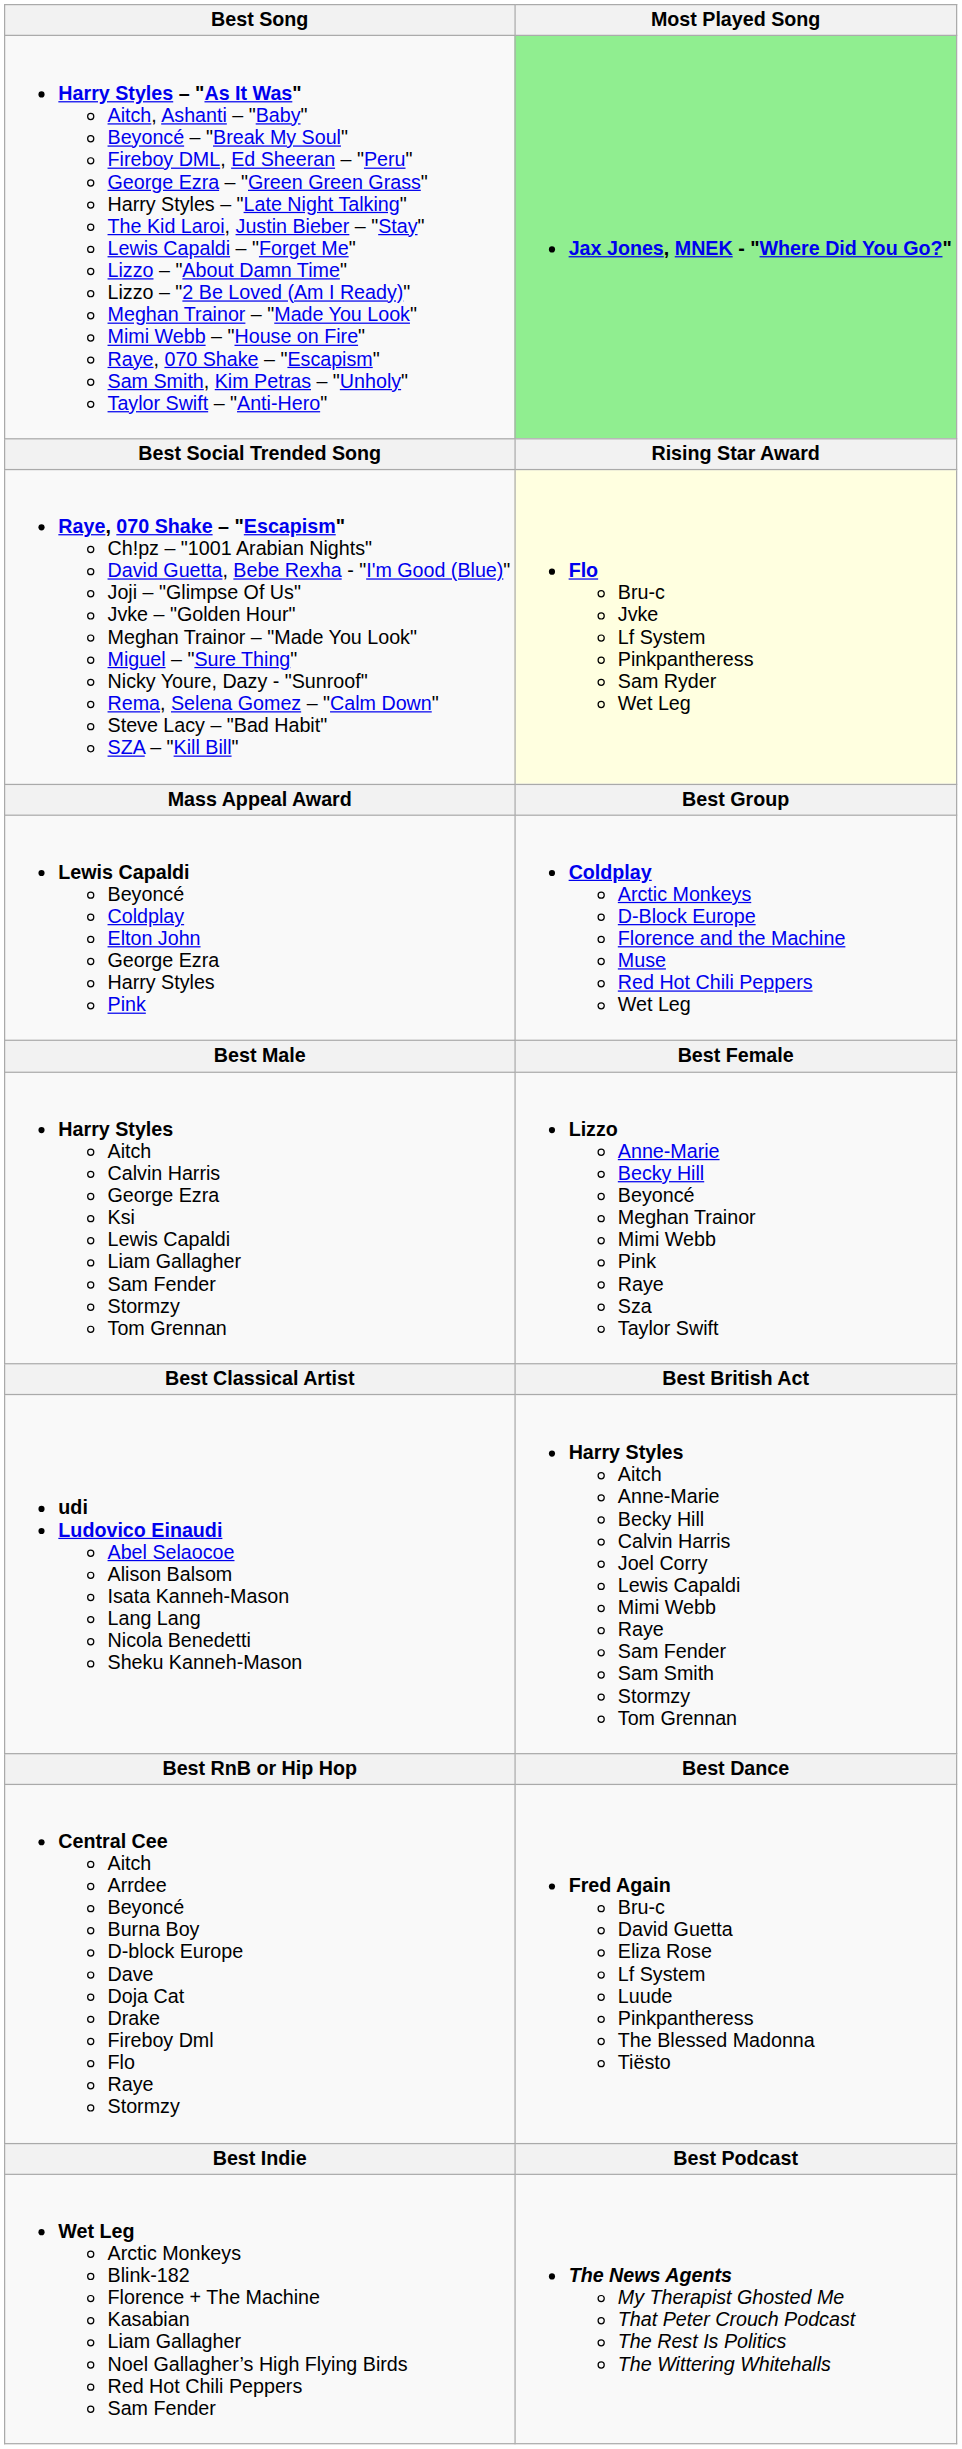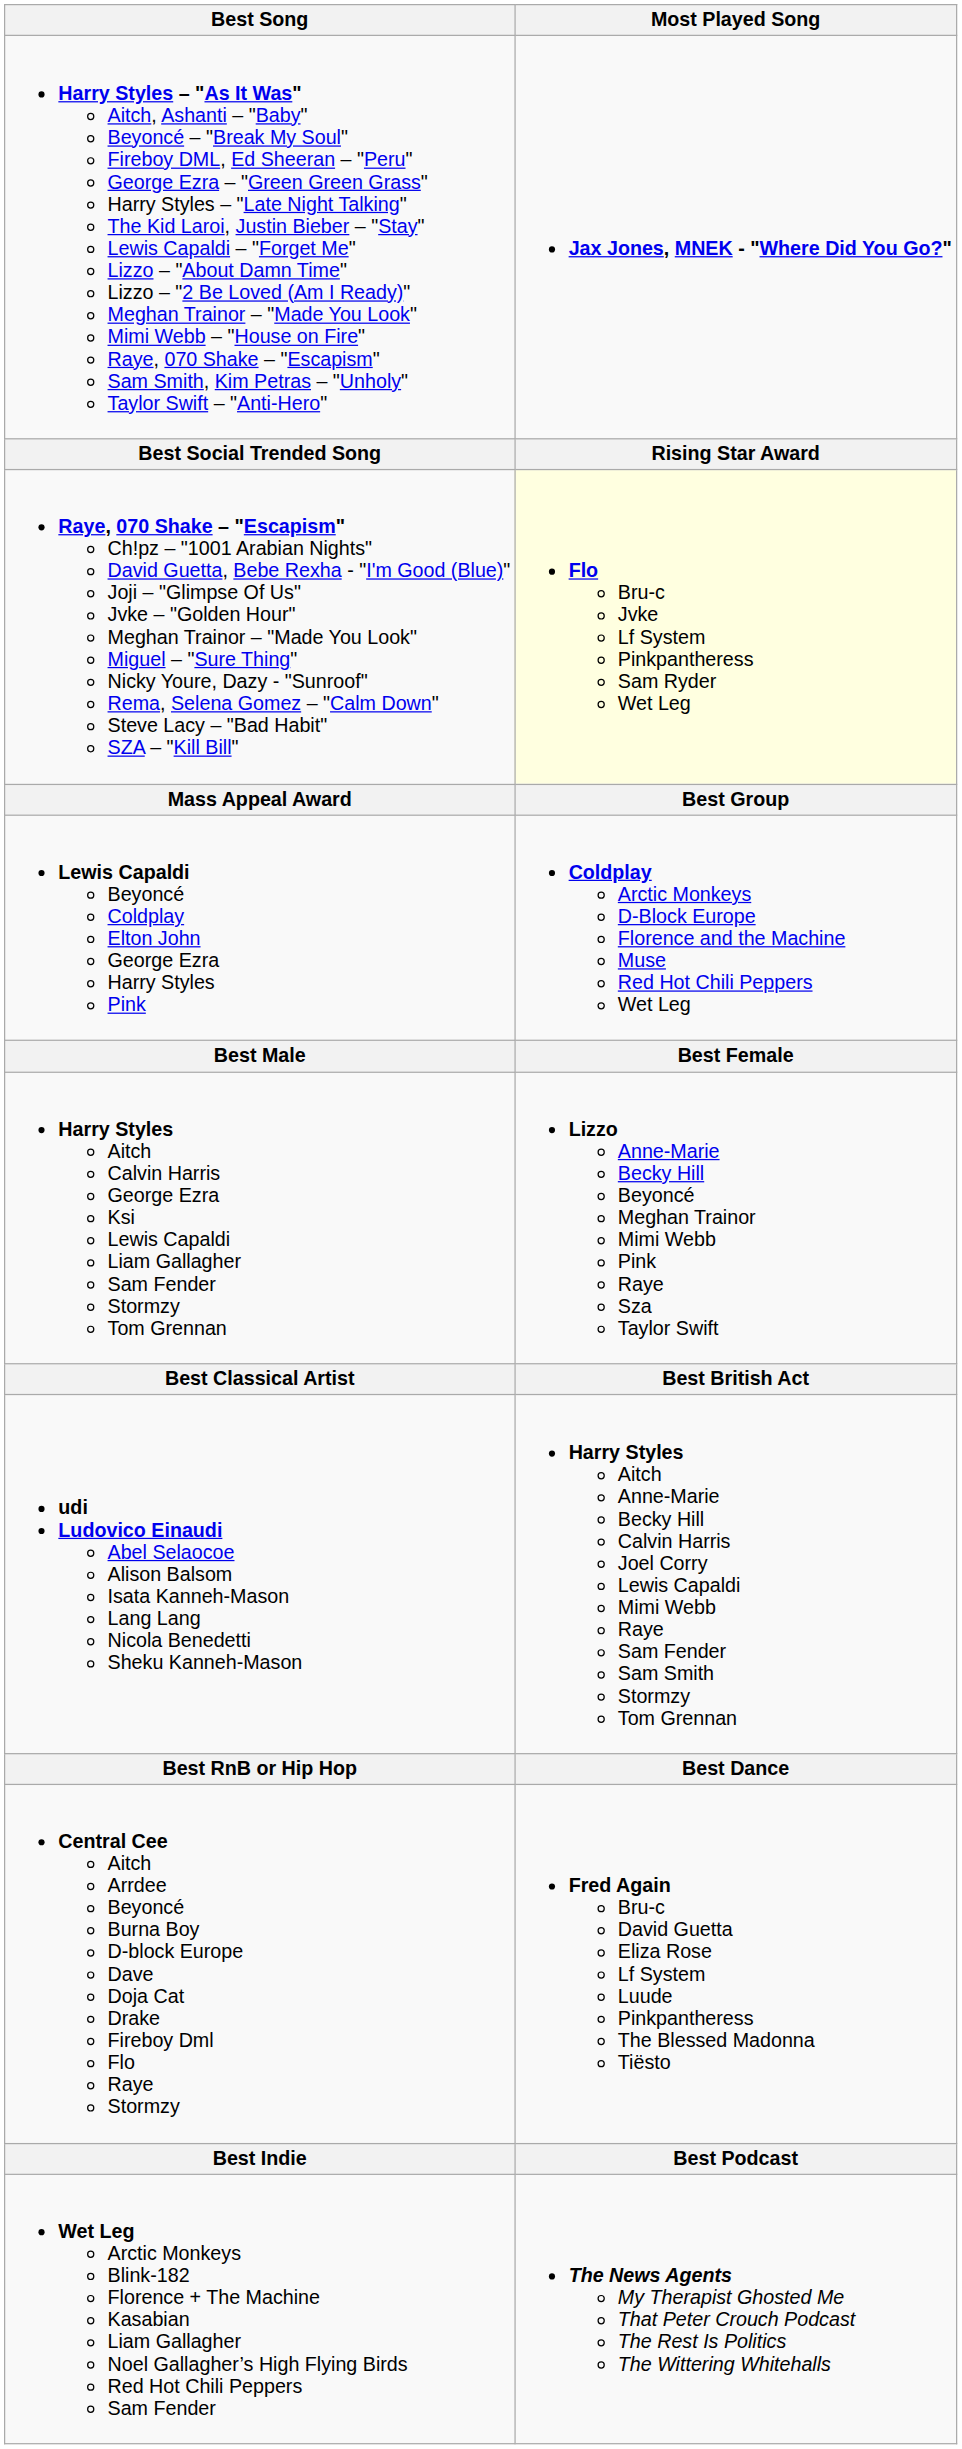(736, 248) lightgreen background -> (736, 248) no background
